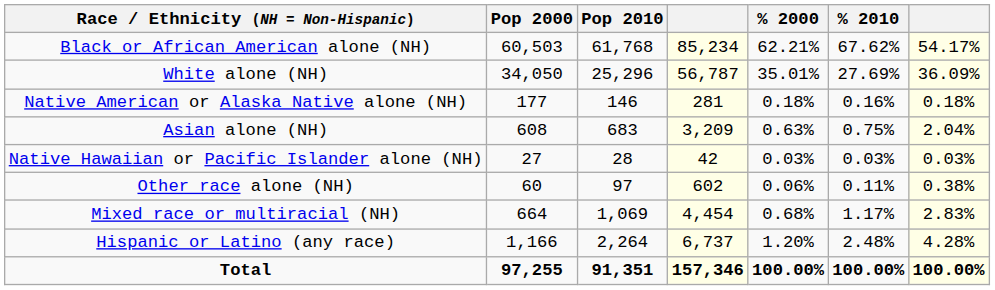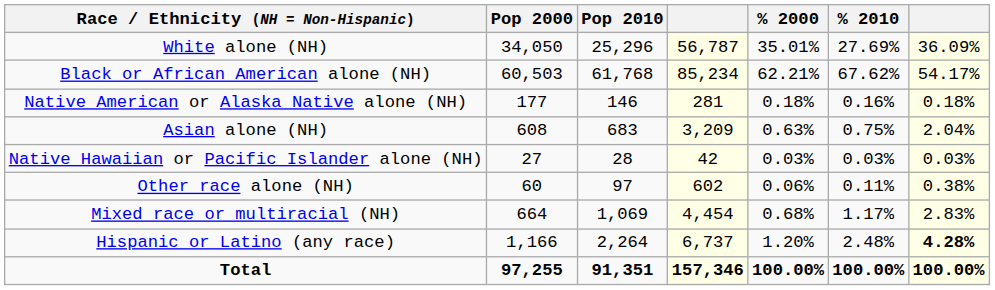rows swapped: (246, 75) <-> (246, 47)
(949, 242) normal -> (949, 242) bold
